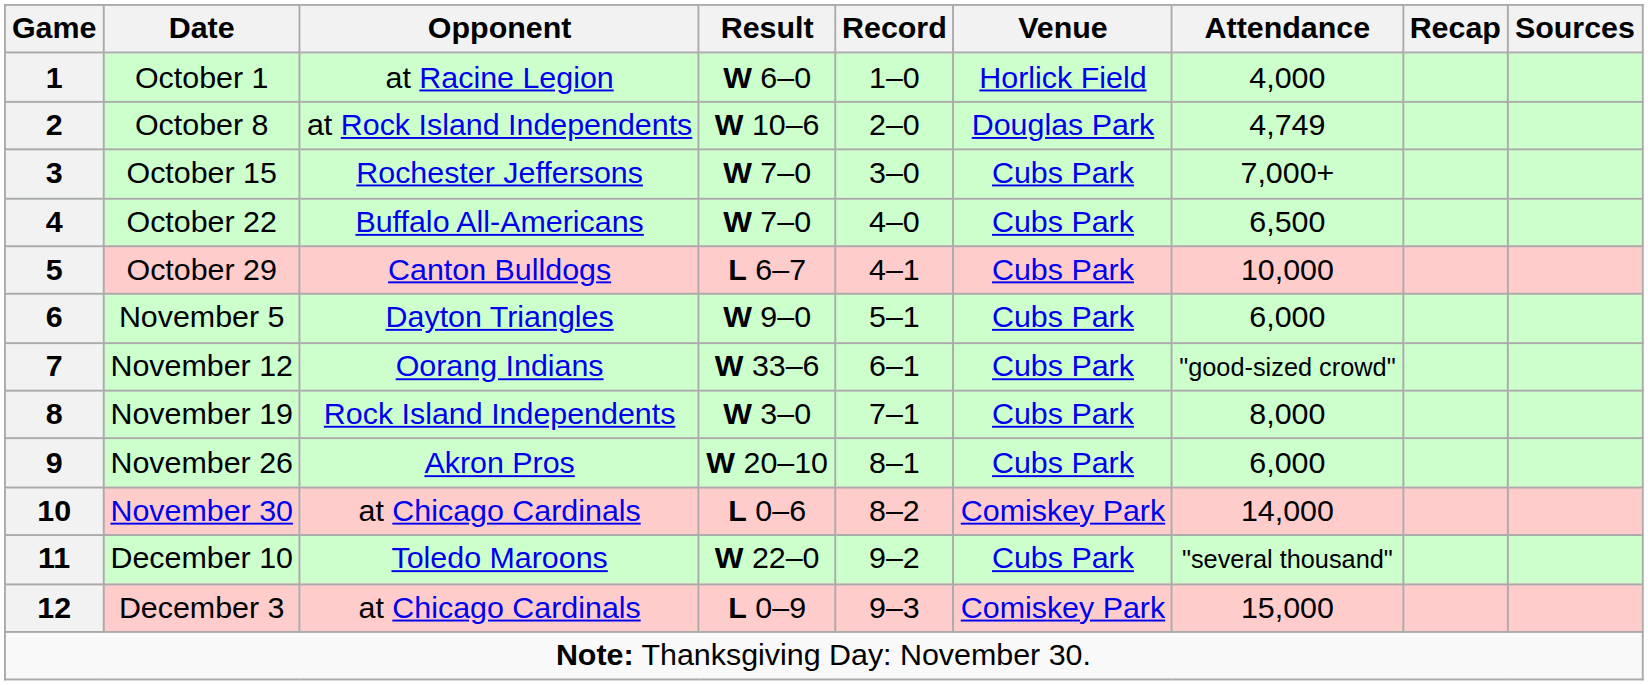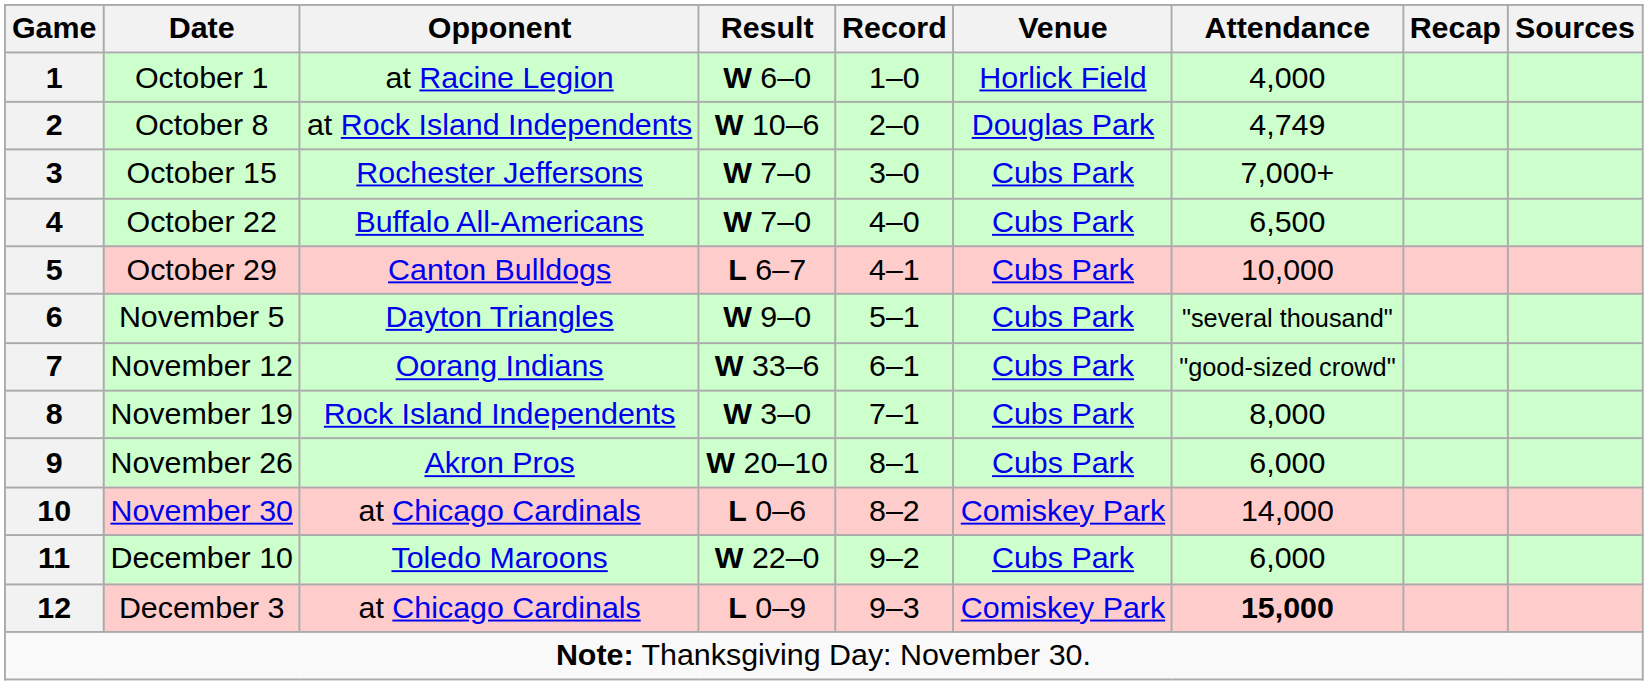(1287, 317) 6,000 -> (1287, 319) "several thousand"
(1287, 560) "several thousand" -> (1287, 558) 6,000
(1287, 607) normal -> (1287, 607) bold
